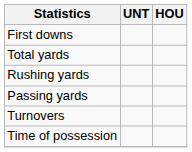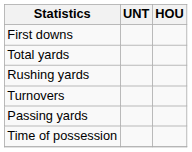rows swapped: (48, 95) <-> (36, 116)
